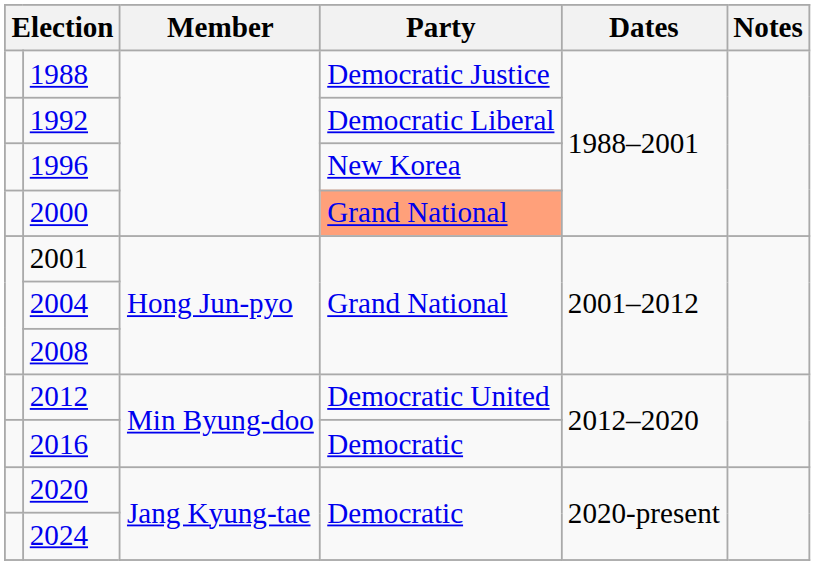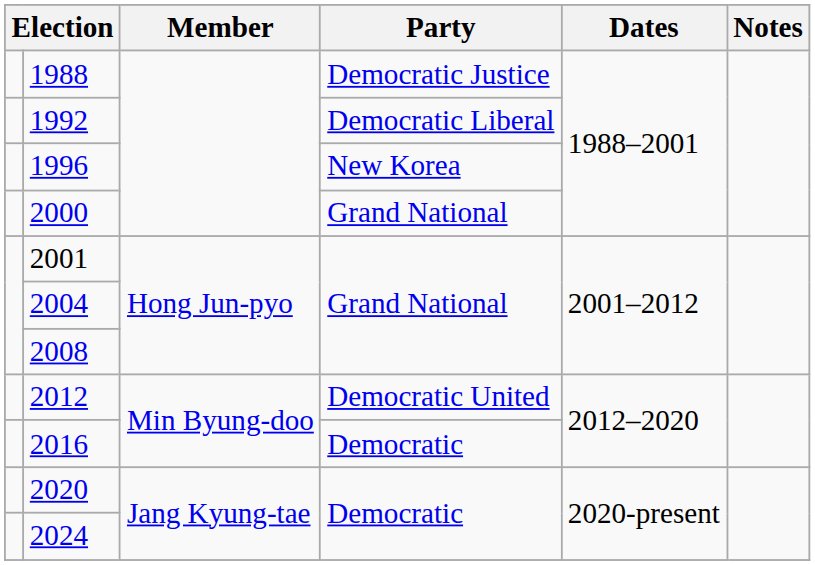(417, 212) lightsalmon background -> (417, 212) no background
